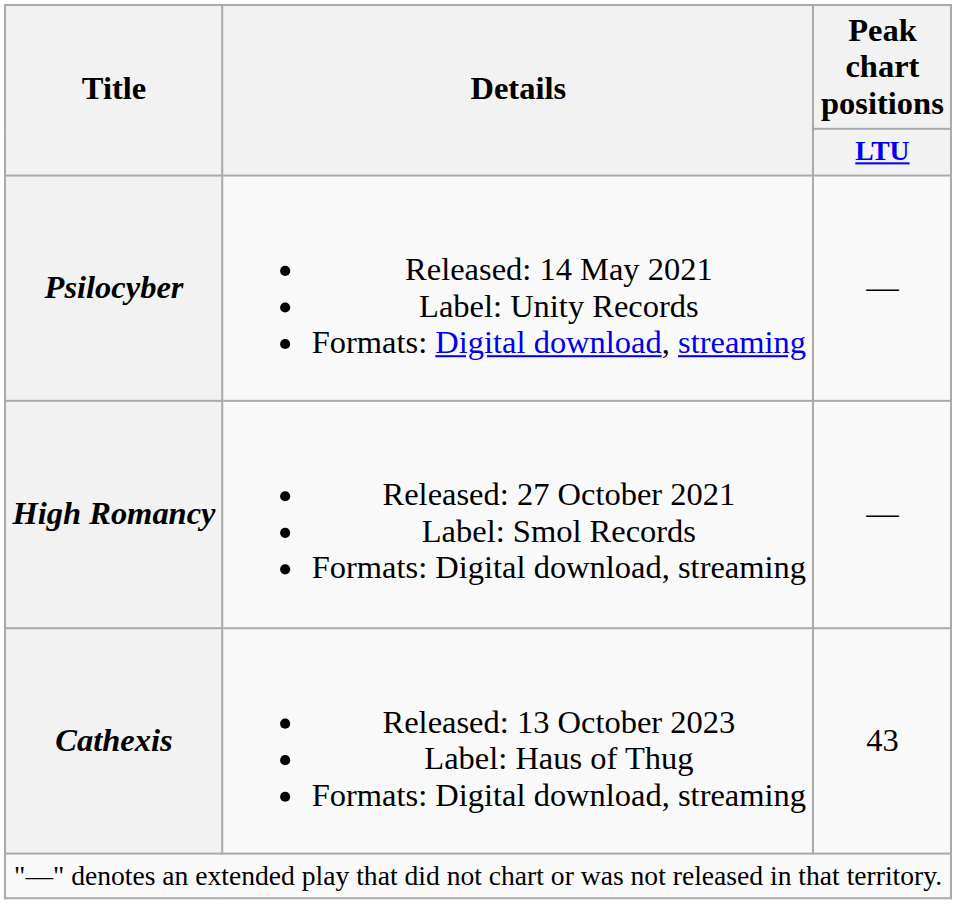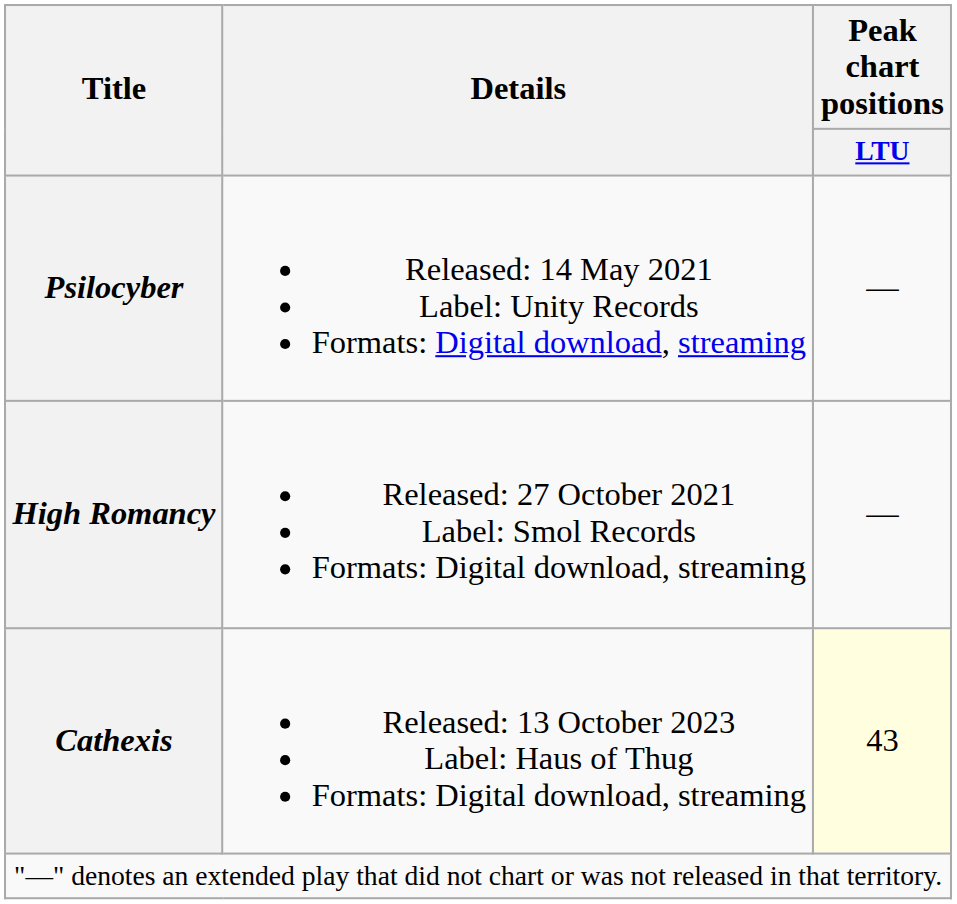(882, 739) no background -> (882, 739) lightyellow background
